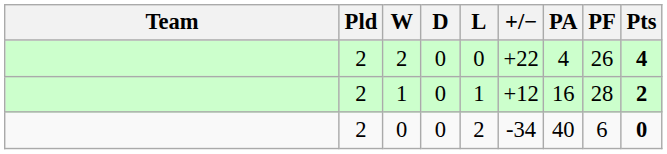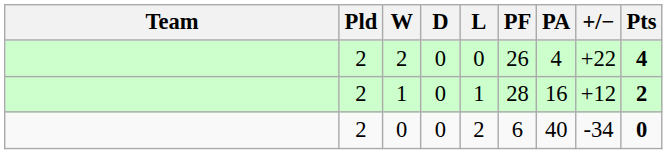columns swapped: (602, 22) <-> (521, 22)
